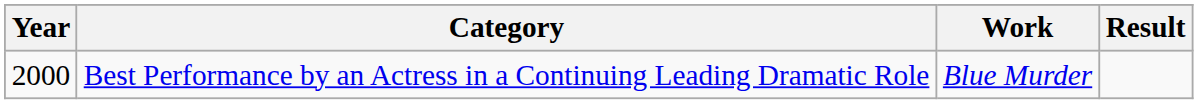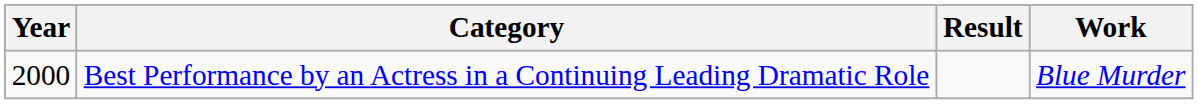columns swapped: (1018, 27) <-> (1146, 27)
